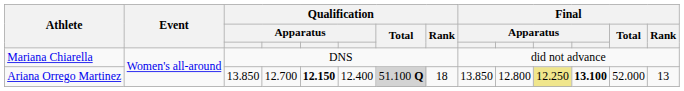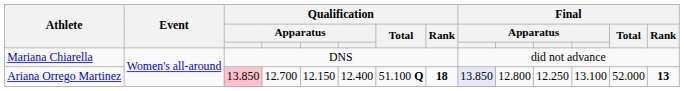(243, 77) no background -> (243, 77) pink background
(319, 77) bold -> (319, 77) normal
(401, 77) lightgrey background -> (401, 77) no background
(442, 77) normal -> (442, 77) bold
(477, 77) no background -> (477, 77) lavender background
(553, 77) khaki background -> (553, 77) no background
(591, 77) bold -> (591, 77) normal
(663, 77) normal -> (663, 77) bold
